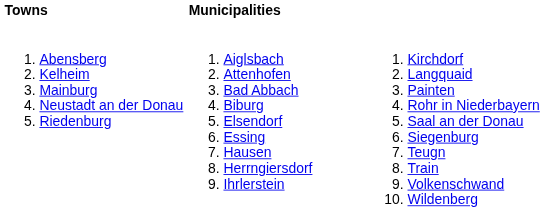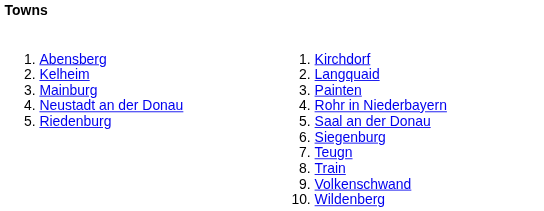- column: (235, 10)
